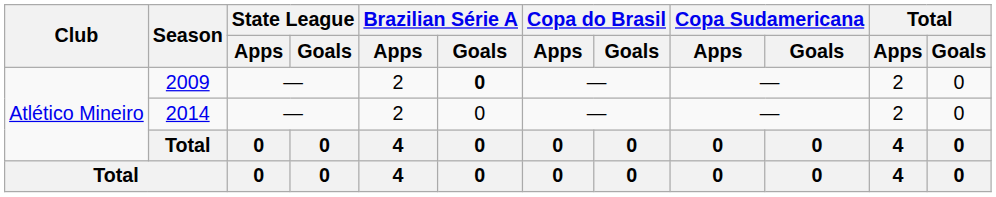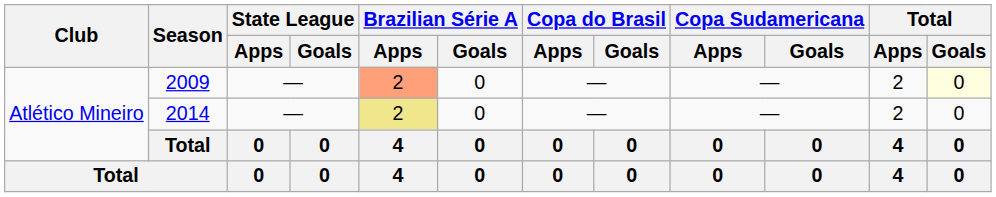(398, 82) no background -> (398, 82) lightsalmon background
(480, 82) bold -> (480, 82) normal
(959, 82) no background -> (959, 82) lightyellow background
(398, 113) no background -> (398, 113) khaki background
